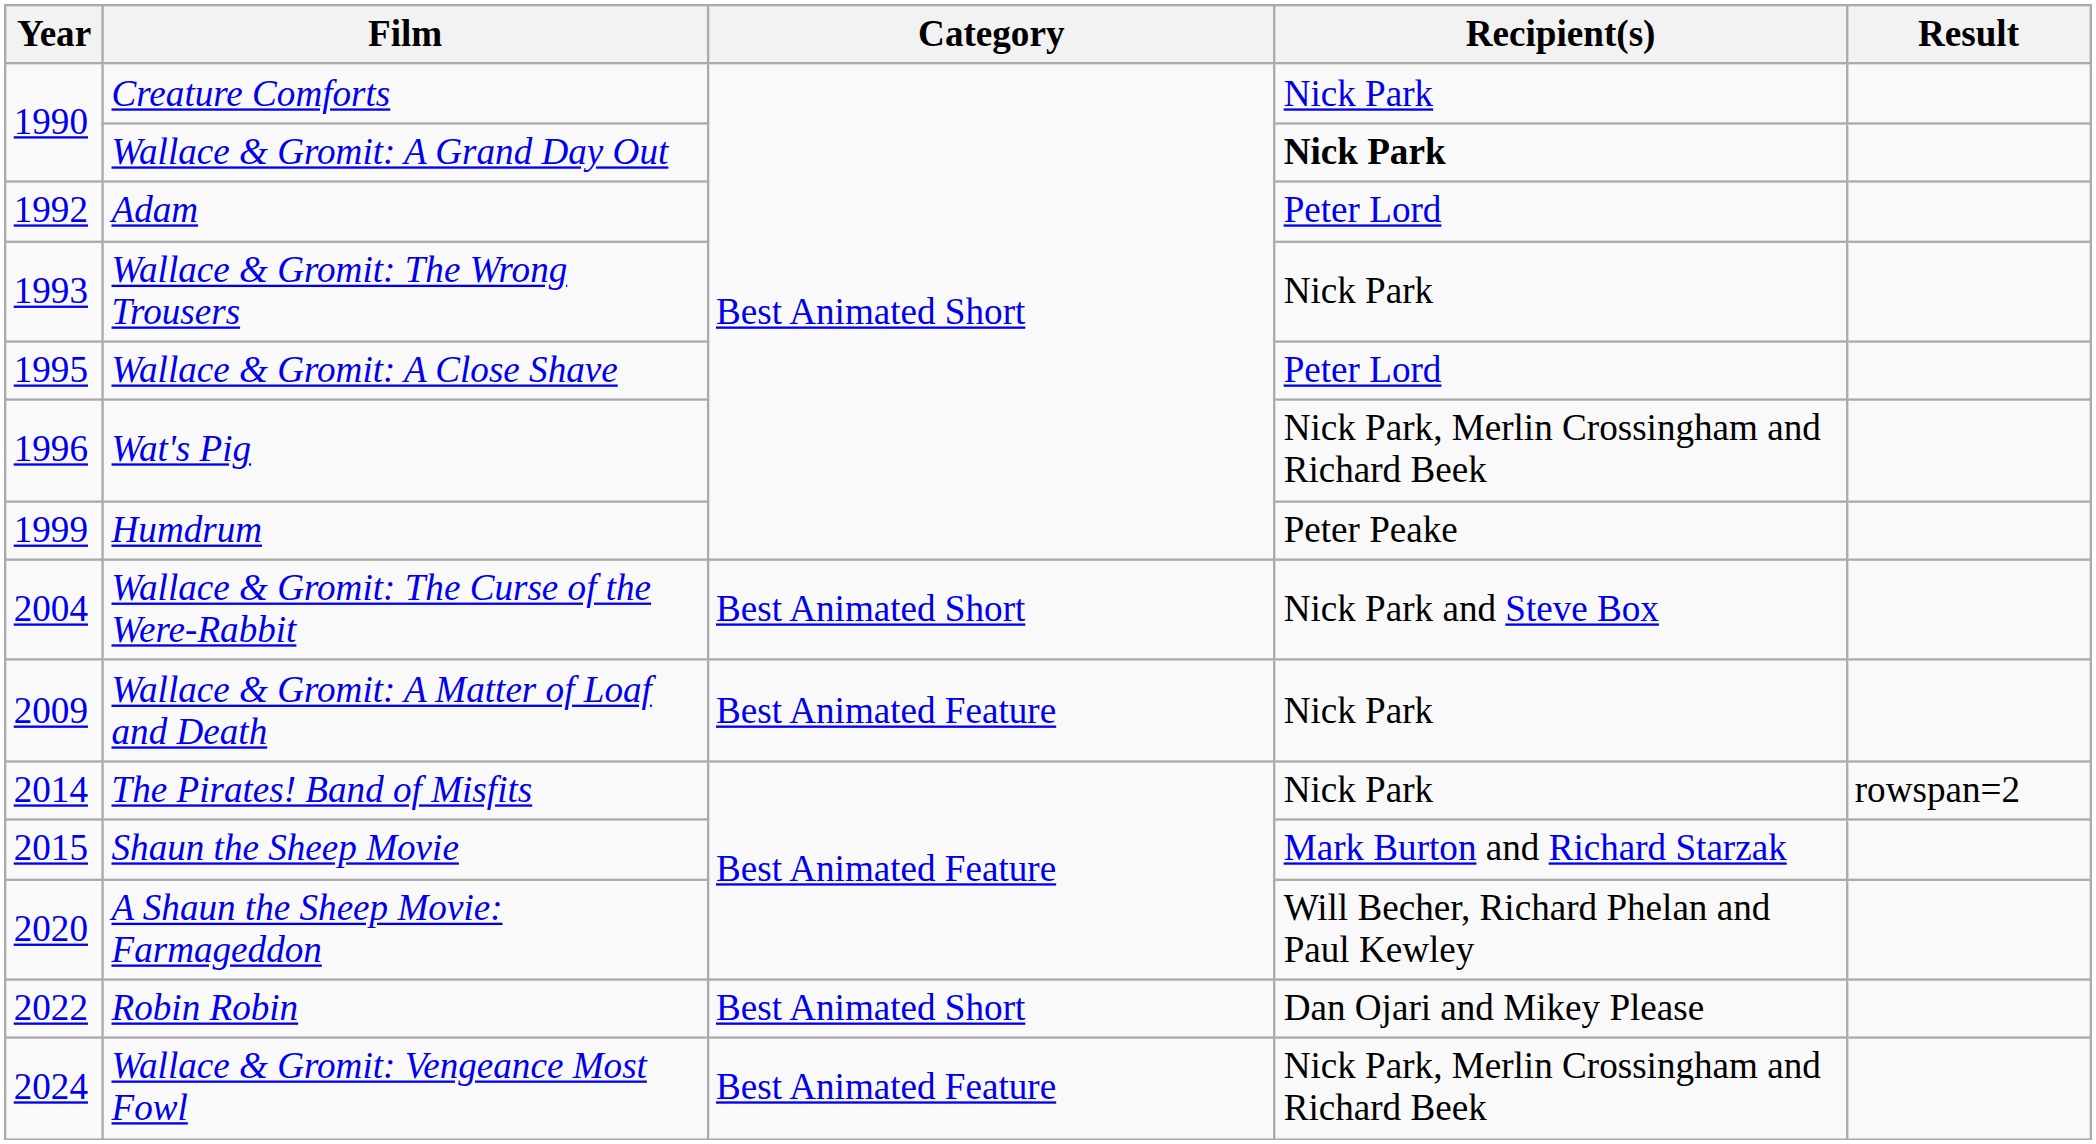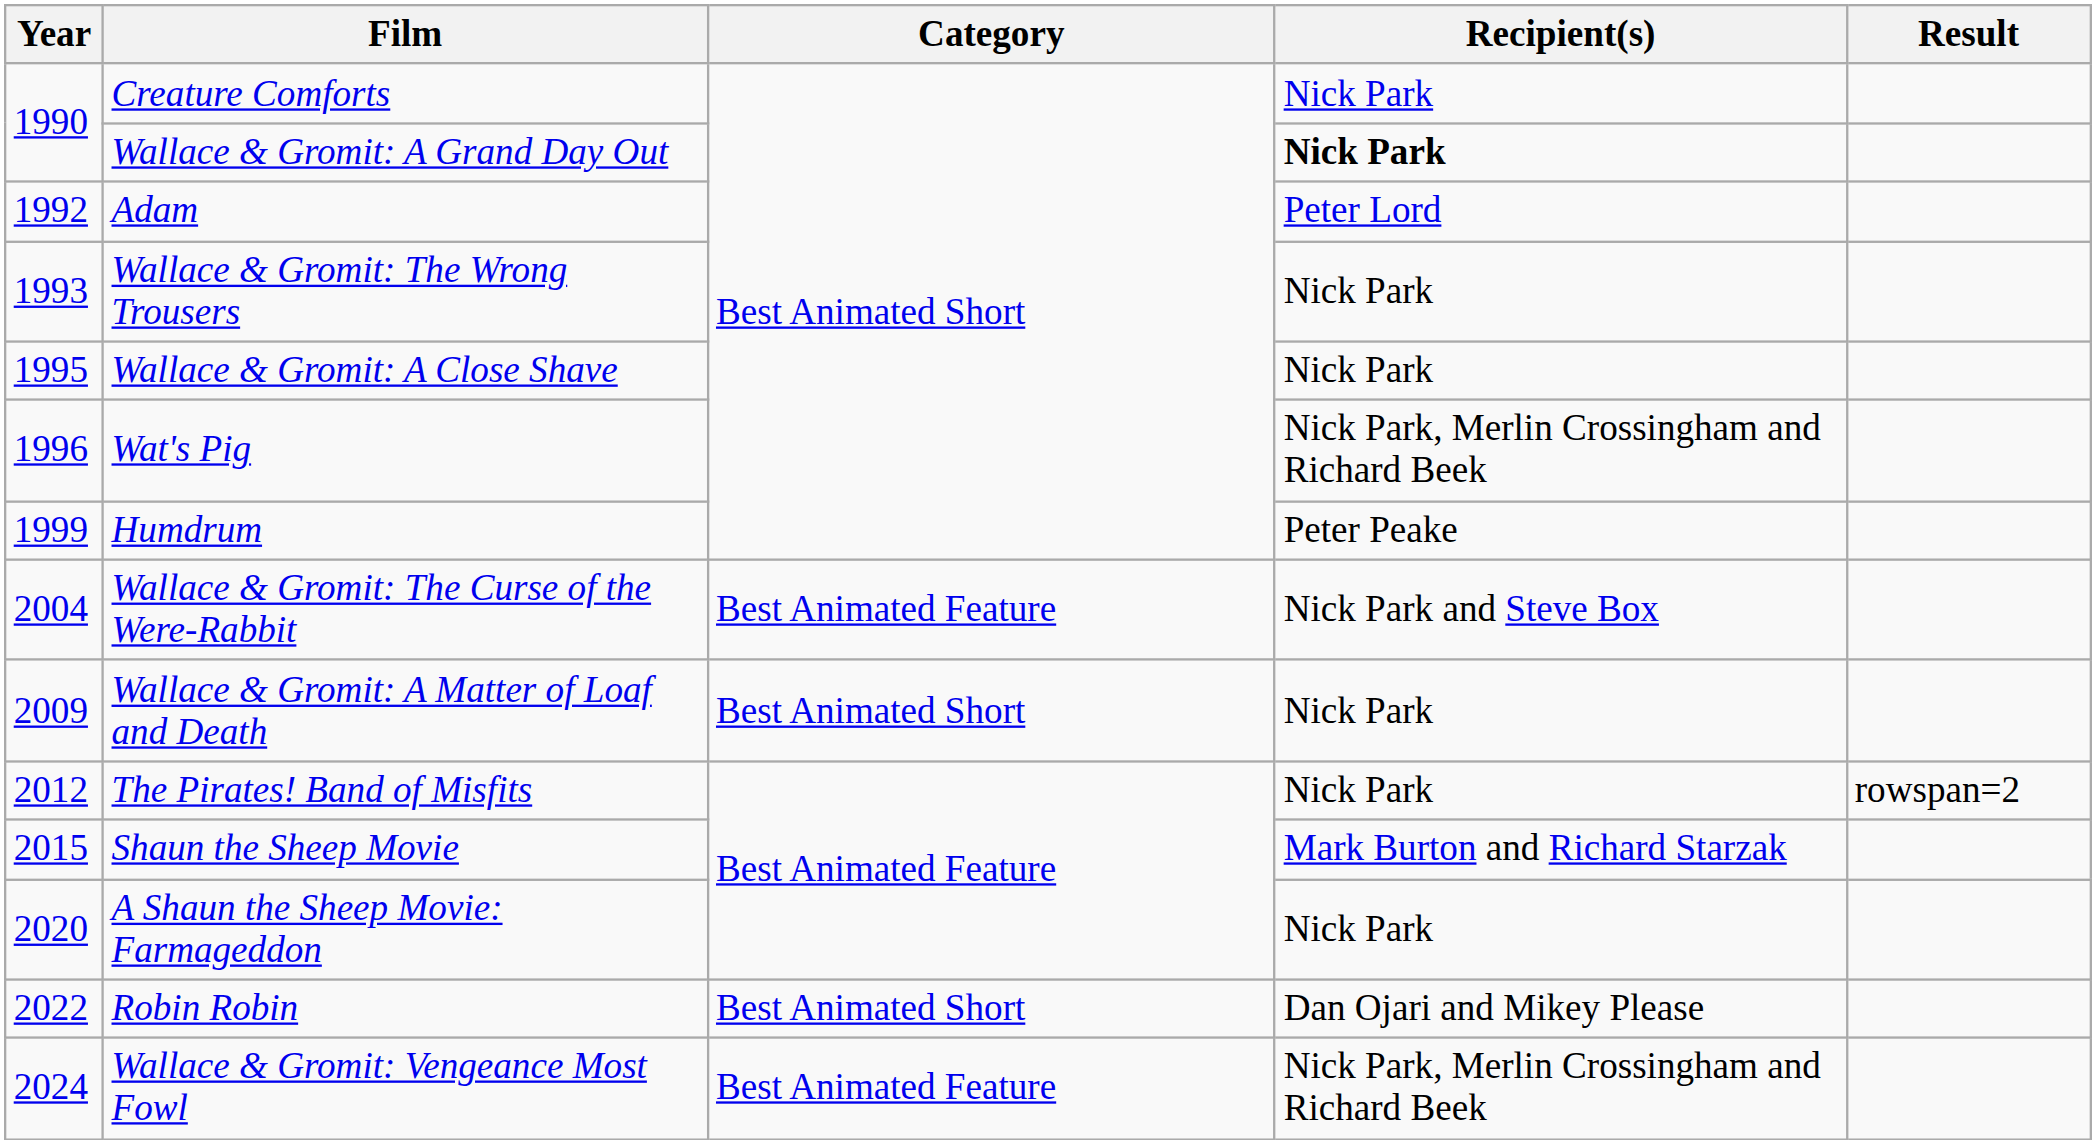(1363, 370) Peter Lord -> (1358, 370) Nick Park
(871, 609) Best Animated Short -> (886, 609) Best Animated Feature
(886, 709) Best Animated Feature -> (871, 709) Best Animated Short
(51, 789) 2014 -> (51, 789) 2012
(1527, 928) Will Becher, Richard Phelan and Paul Kewley -> (1358, 928) Nick Park
